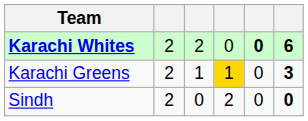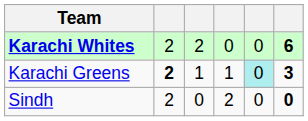(259, 45) bold -> (259, 45) normal
(169, 73) normal -> (169, 73) bold
(229, 73) gold background -> (229, 73) no background
(259, 73) no background -> (259, 73) paleturquoise background
